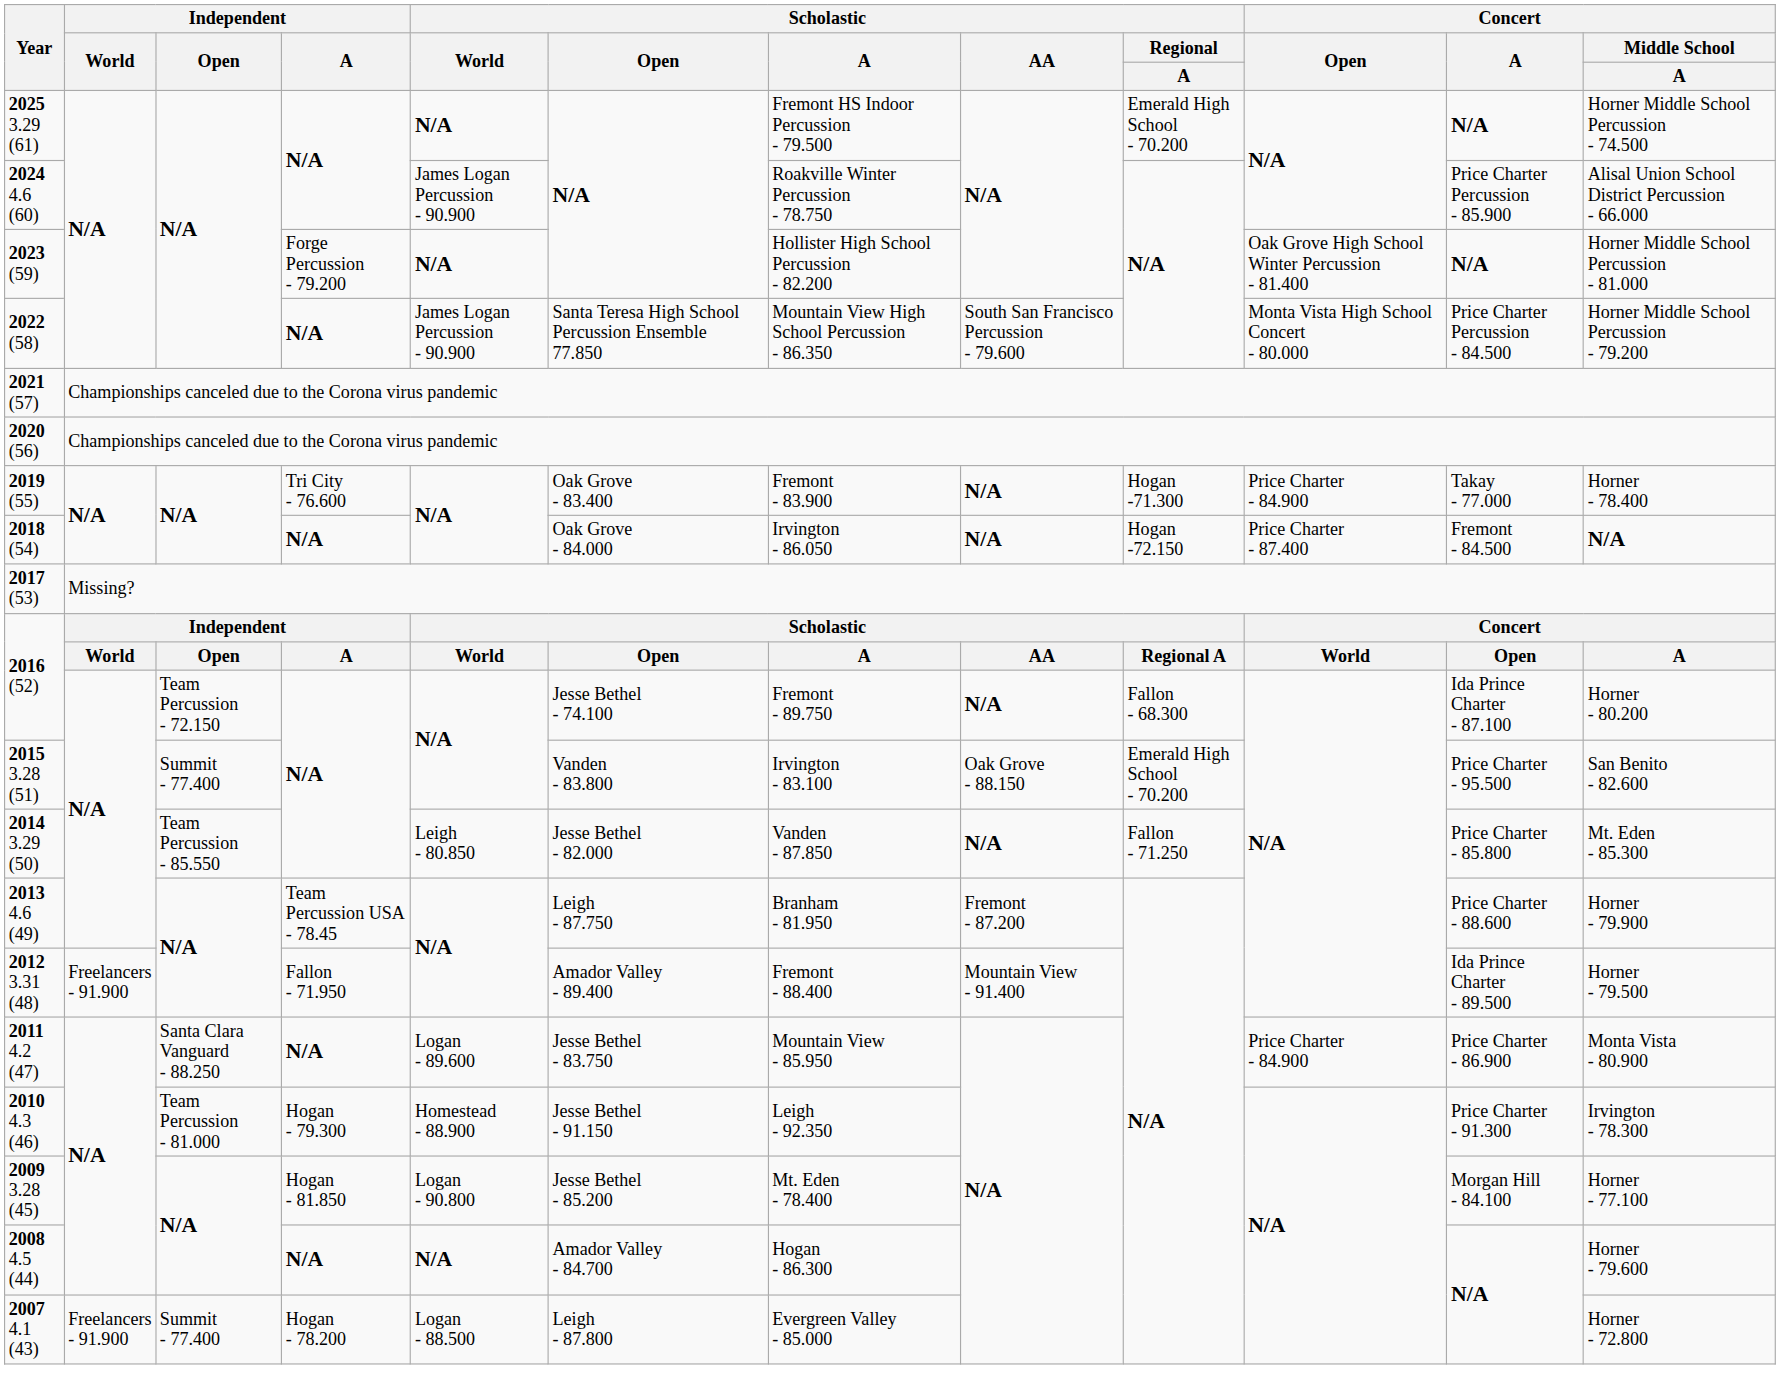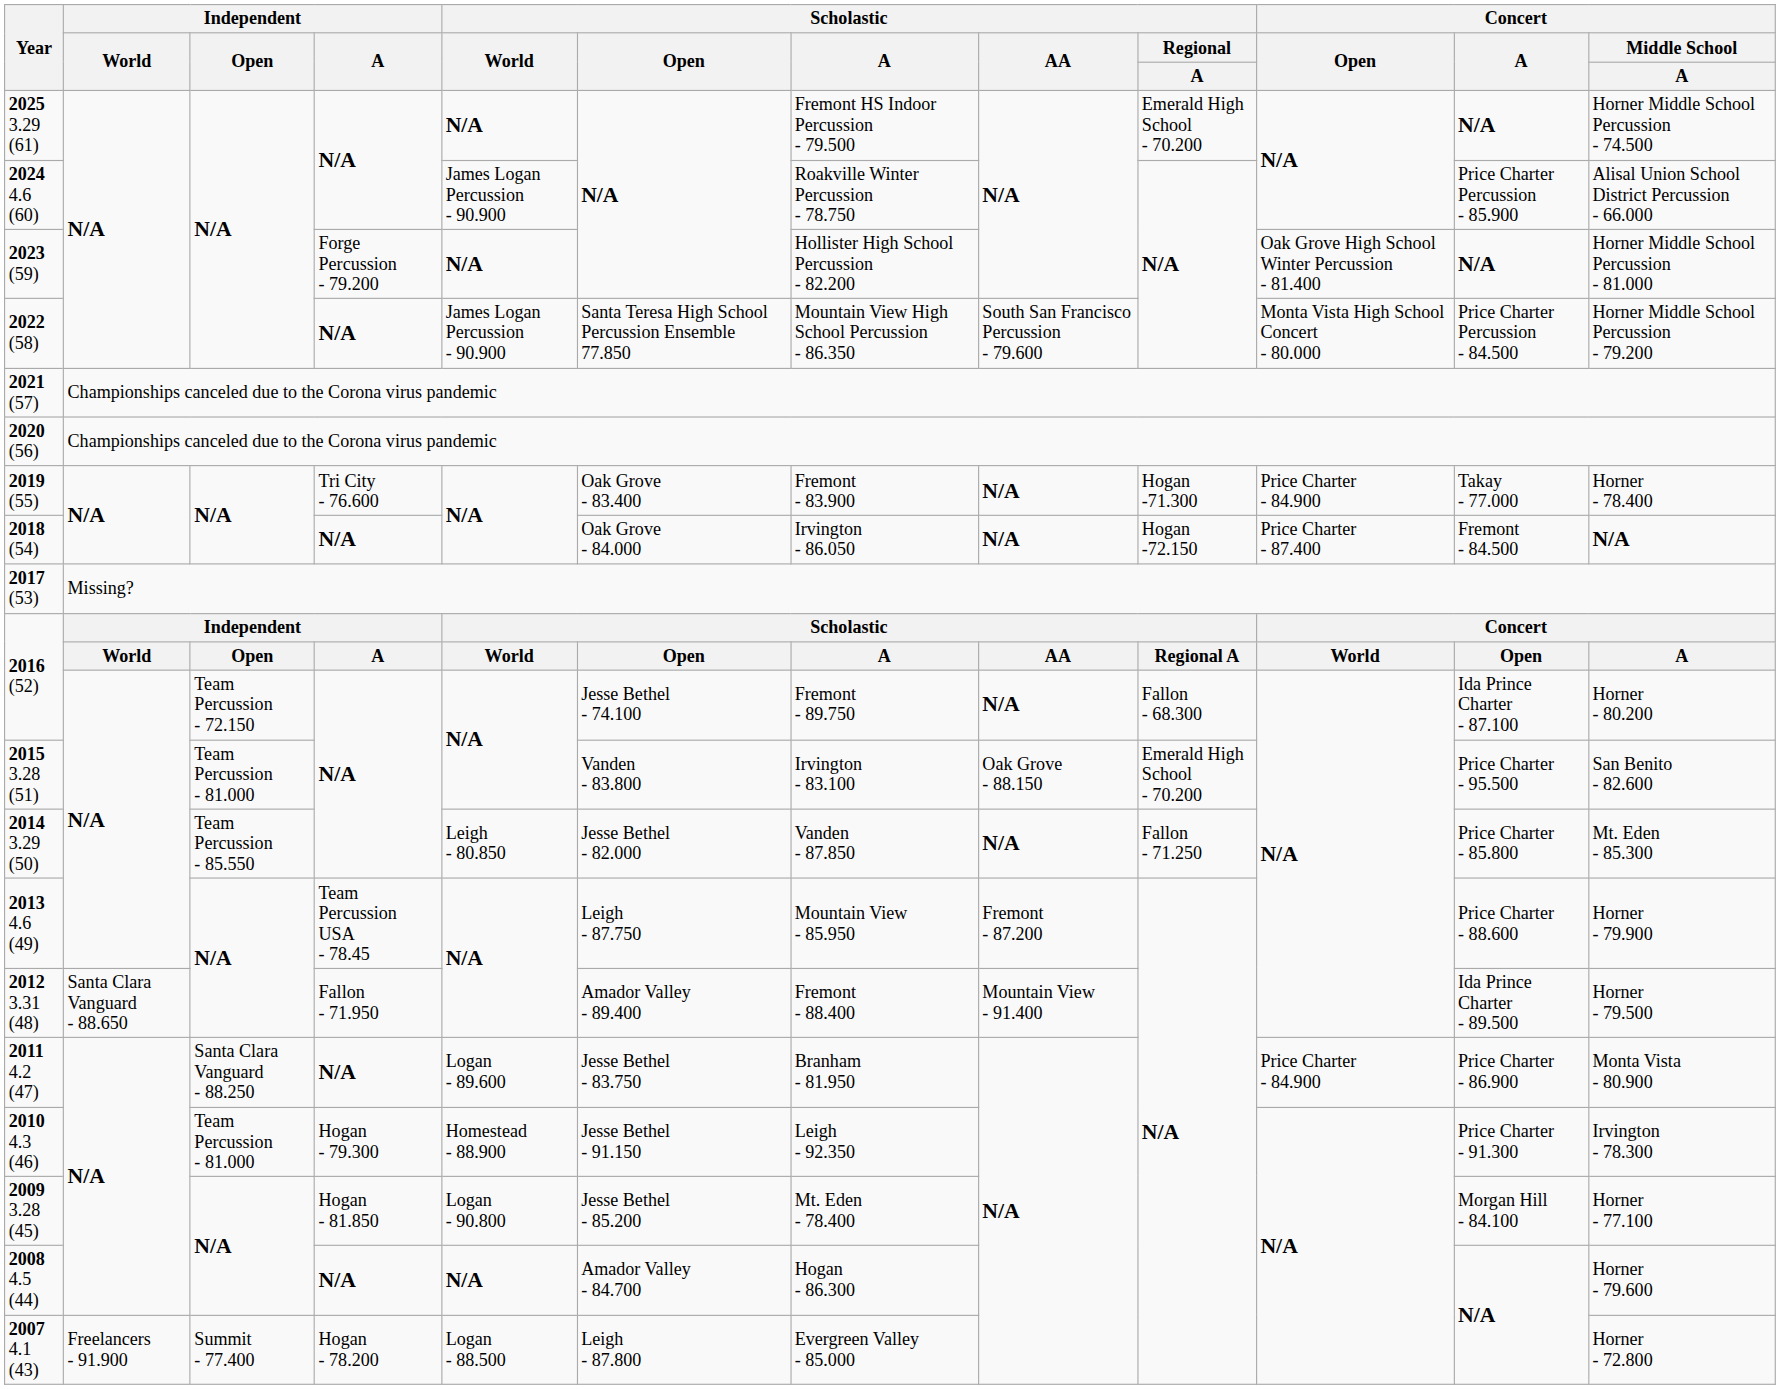(190, 774) Summit - 77.400 -> (234, 774) Team Percussion - 81.000
(805, 913) Branham - 81.950 -> (851, 923) Mountain View - 85.950
(110, 982) Freelancers - 91.900 -> (109, 1002) Santa Clara Vanguard - 88.650
(828, 1051) Mountain View - 85.950 -> (828, 1072) Branham - 81.950
